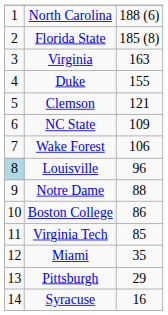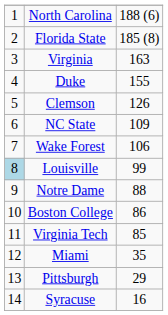(139, 103) 121 -> (139, 103) 126
(139, 168) 96 -> (139, 168) 99
